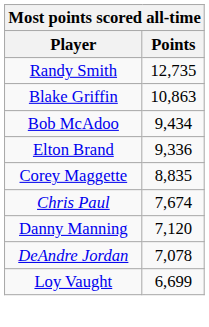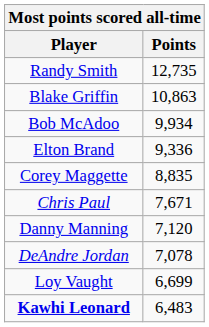(173, 123) 9,434 -> (174, 123) 9,934
(173, 202) 7,674 -> (174, 202) 7,671
+ row: (74, 307)
